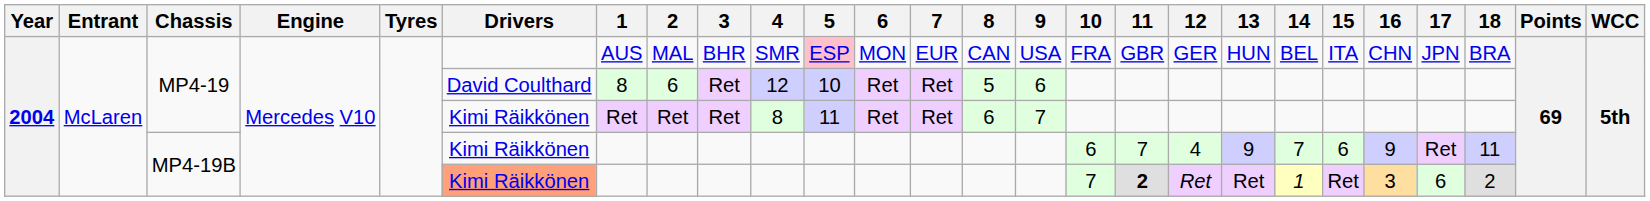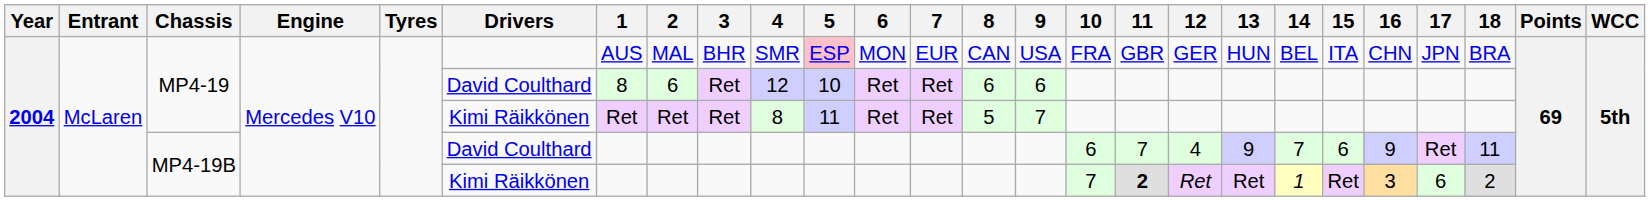(989, 85) 5 -> (989, 85) 6
(989, 117) 6 -> (989, 117) 5
(519, 149) Kimi Räikkönen -> (519, 149) David Coulthard
(519, 181) lightsalmon background -> (519, 181) no background
